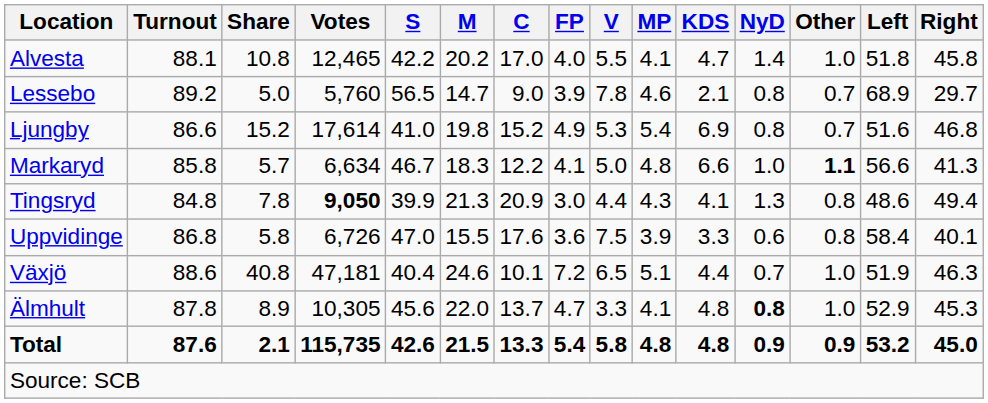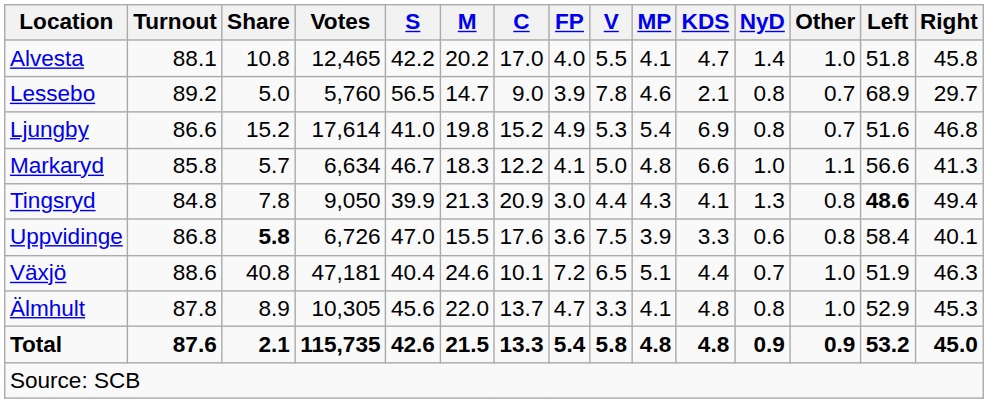(840, 165) bold -> (840, 165) normal
(352, 201) bold -> (352, 201) normal
(888, 201) normal -> (888, 201) bold
(274, 237) normal -> (274, 237) bold
(769, 308) bold -> (769, 308) normal
